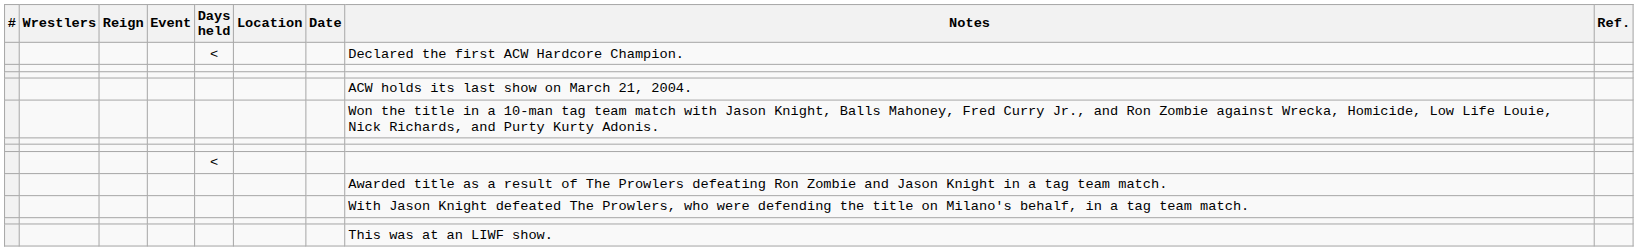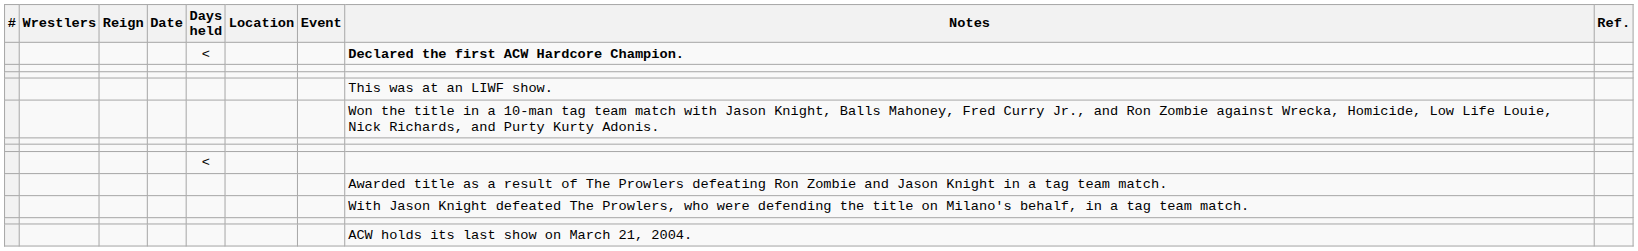columns swapped: (325, 24) <-> (171, 24)
(516, 54) normal -> (516, 54) bold
(520, 89) ACW holds its last show on March 21, 2004. -> (451, 89) This was at an LIWF show.
(451, 235) This was at an LIWF show. -> (520, 235) ACW holds its last show on March 21, 2004.
